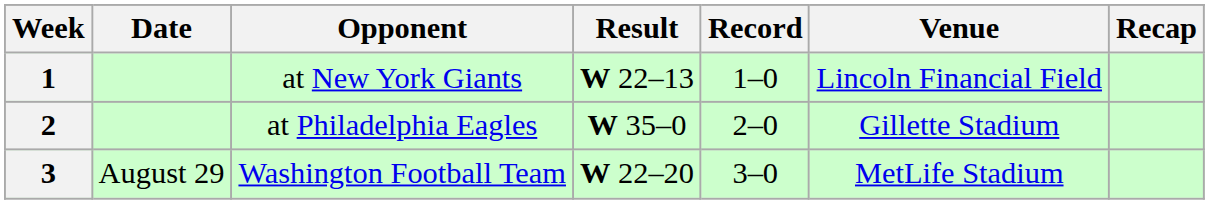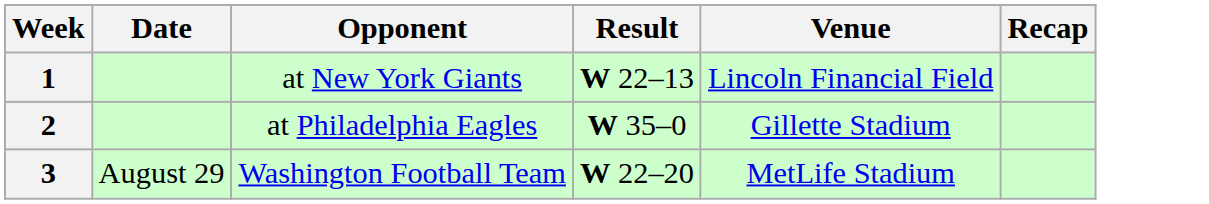- column: (755, 28)
